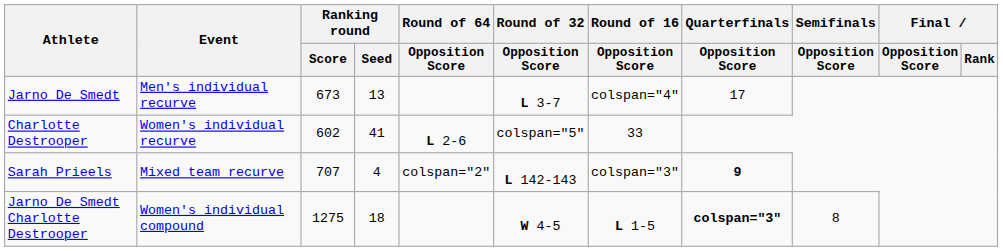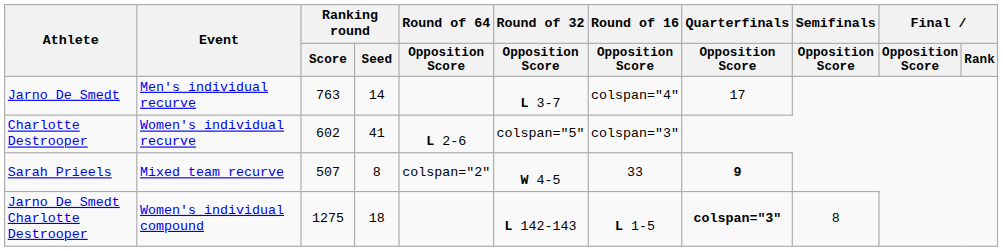(328, 95) 673 -> (328, 95) 763
(377, 95) 13 -> (377, 95) 14
(635, 134) 33 -> (635, 134) colspan="3"
(328, 172) 707 -> (328, 172) 507
(377, 172) 4 -> (377, 172) 8
(541, 180) L 142-143 -> (541, 180) W 4-5
(635, 172) colspan="3" -> (635, 172) 33
(541, 226) W 4-5 -> (541, 226) L 142-143
